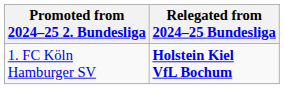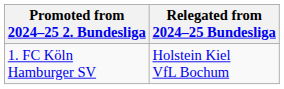(193, 63) bold -> (191, 63) normal
